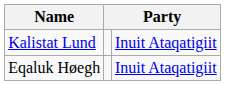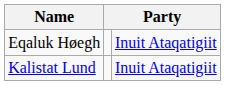rows swapped: (52, 42) <-> (54, 67)
